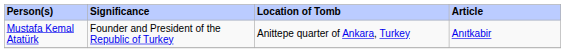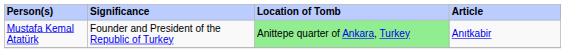(333, 34) no background -> (333, 34) lightgreen background
